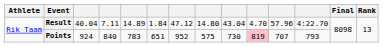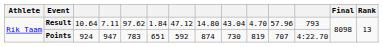(86, 23) 40.04 -> (86, 23) 10.64
(134, 23) 14.89 -> (134, 23) 97.62
(312, 23) 4:22.70 -> (312, 23) 793
(110, 35) 840 -> (110, 35) 947
(182, 35) 952 -> (182, 35) 592
(208, 35) 575 -> (208, 35) 874
(258, 35) pink background -> (258, 35) no background
(312, 35) 793 -> (312, 35) 4:22.70
